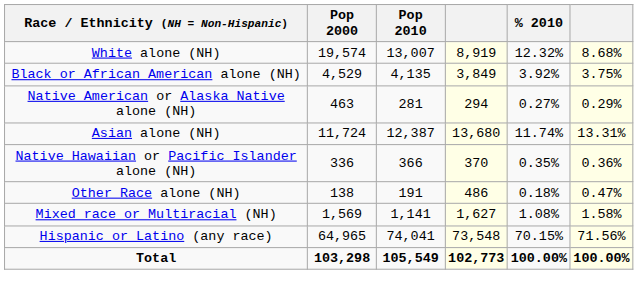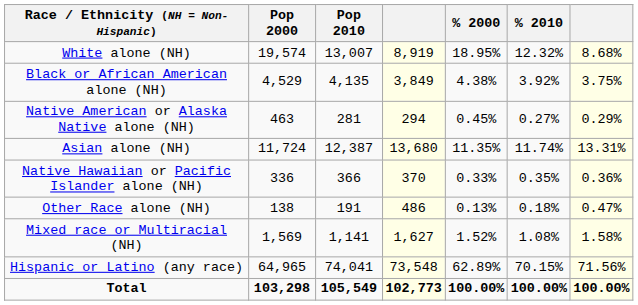+ column: (476, 23)
